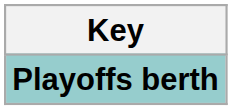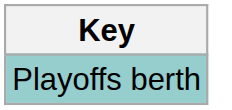(115, 79) bold -> (107, 79) normal
